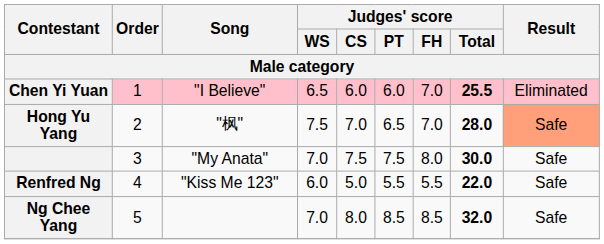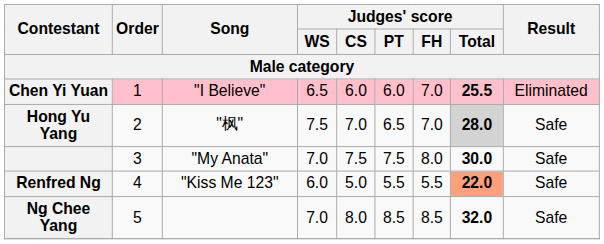(477, 125) no background -> (477, 125) lightgrey background
(551, 125) lightsalmon background -> (551, 125) no background
(477, 183) no background -> (477, 183) lightsalmon background
